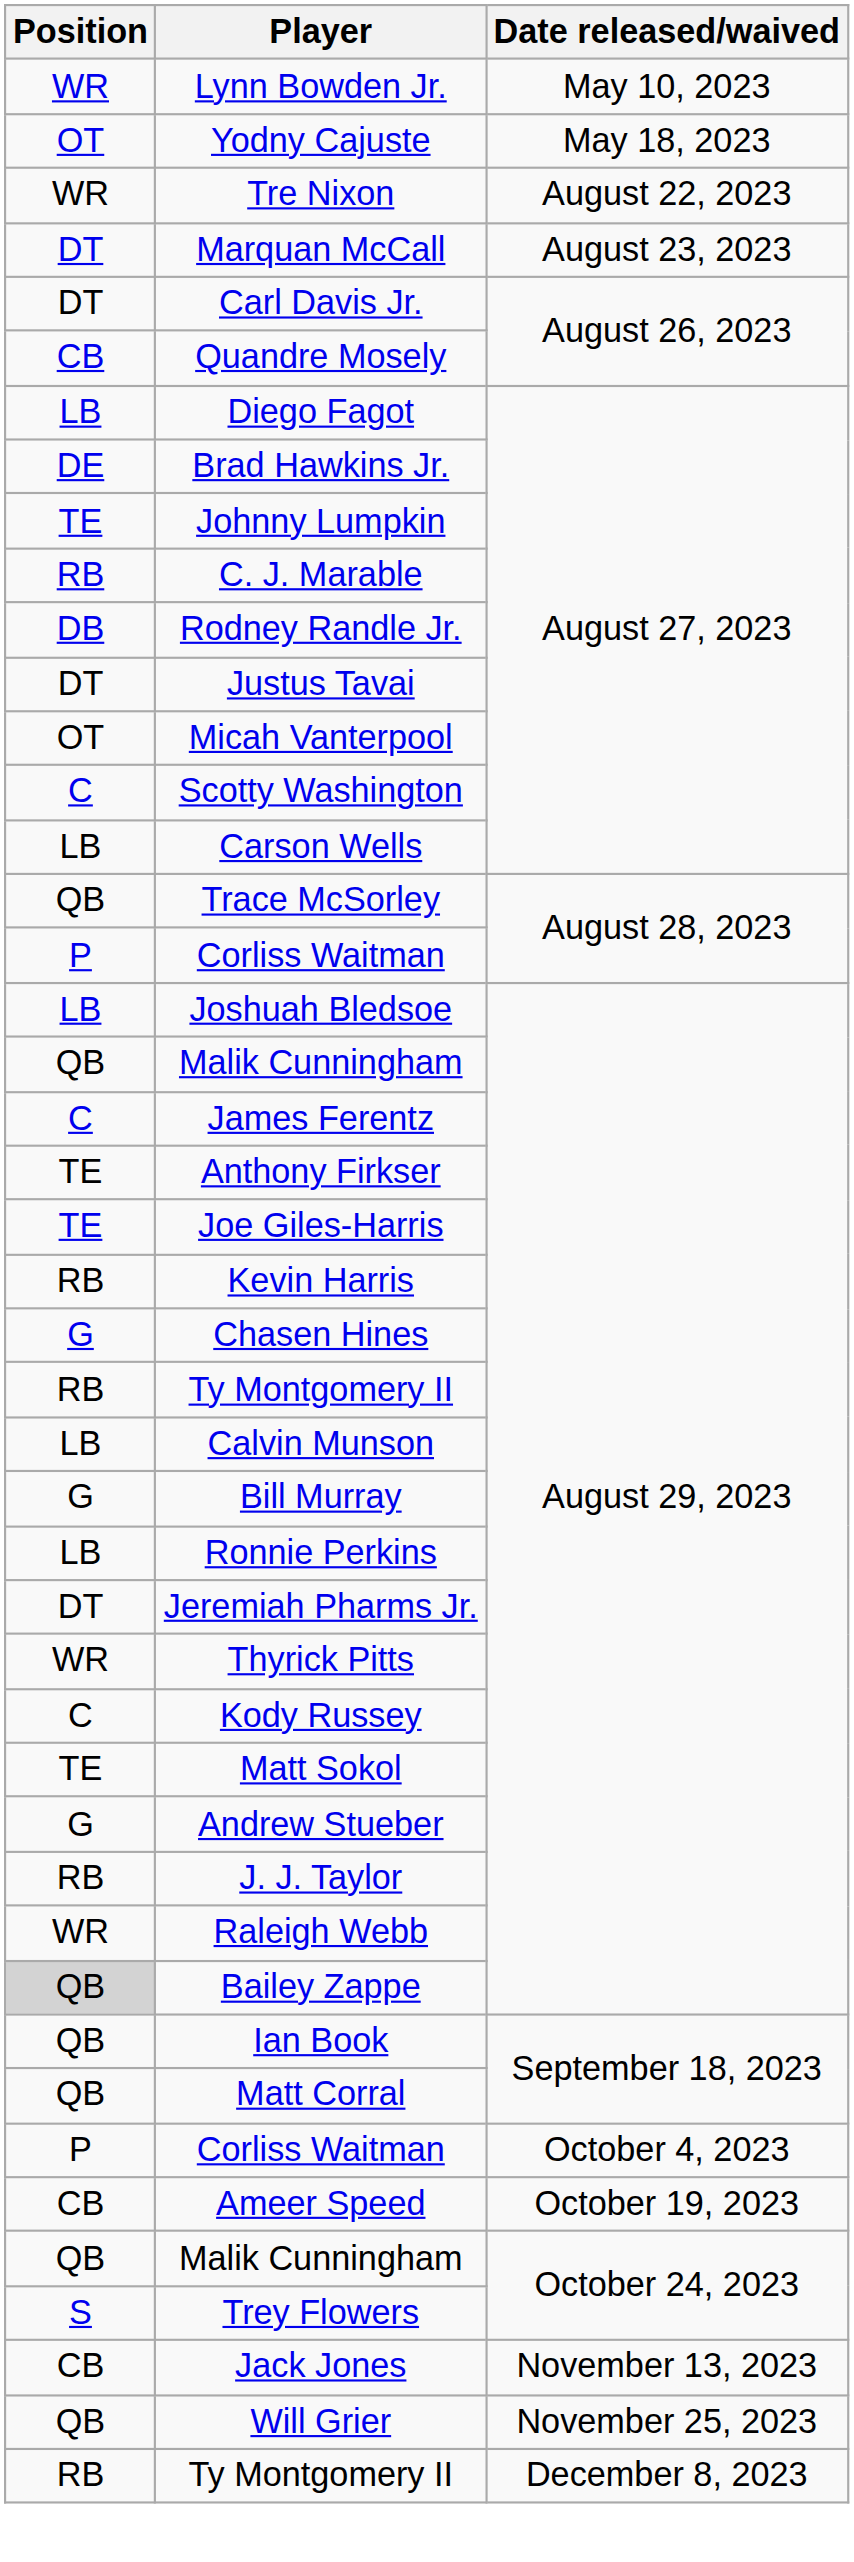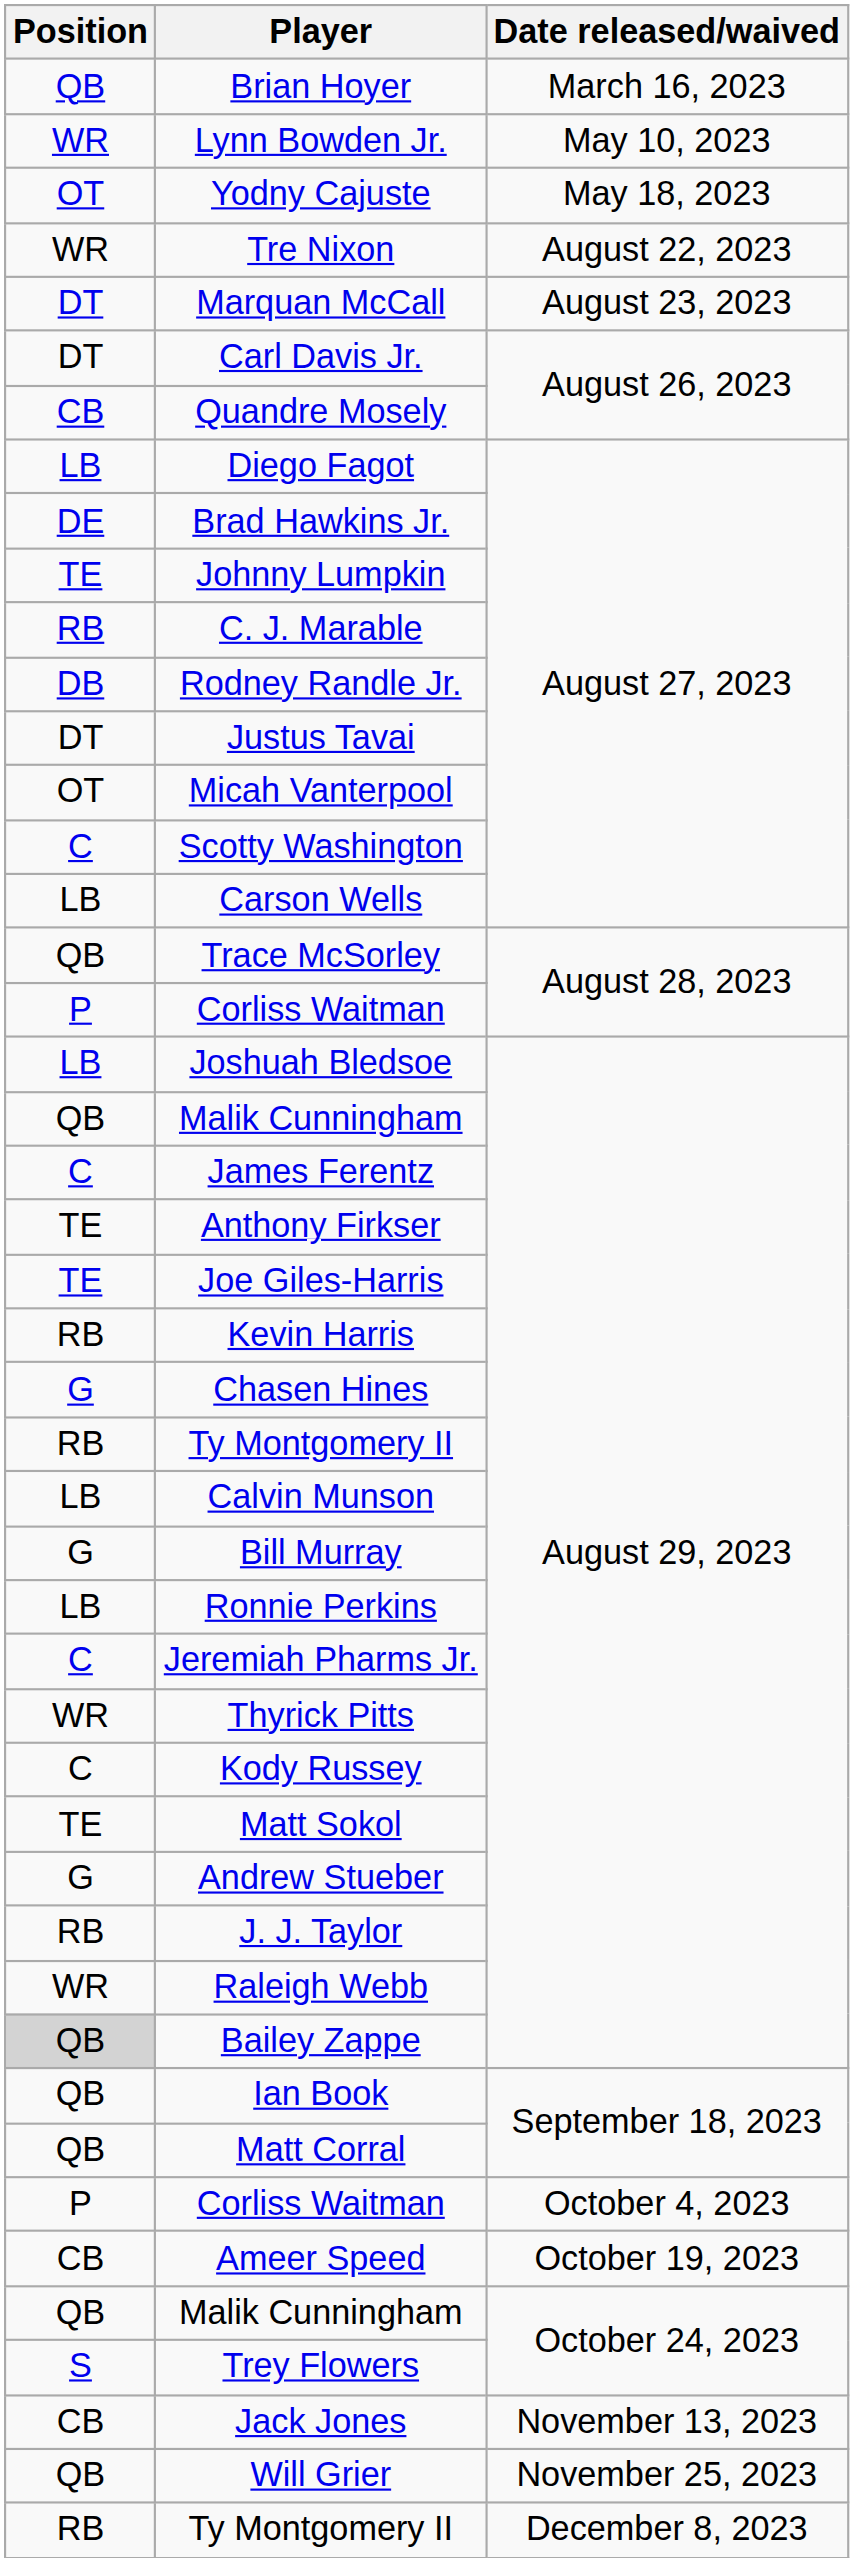+ row: (321, 85)
(80, 1606) DT -> (80, 1660) C
